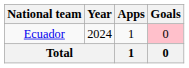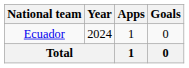(166, 33) pink background -> (166, 33) no background
